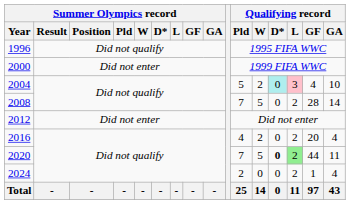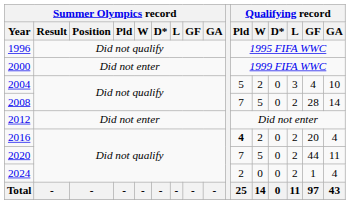(278, 84) paleturquoise background -> (278, 84) no background
(295, 84) pink background -> (295, 84) no background
(241, 137) normal -> (241, 137) bold
(278, 155) bold -> (278, 155) normal
(295, 155) lightgreen background -> (295, 155) no background
